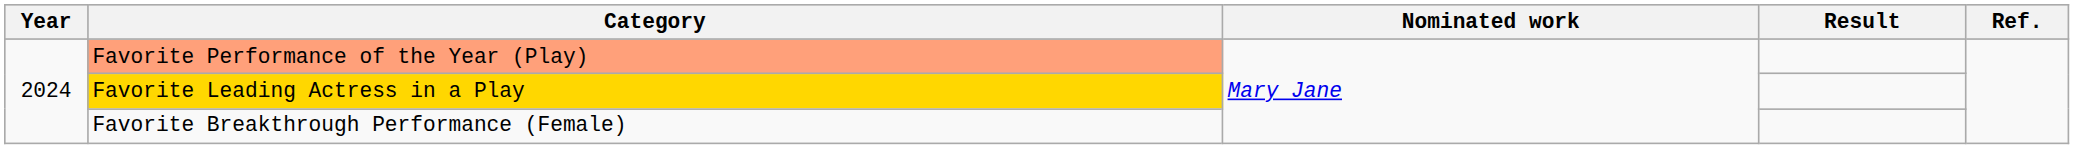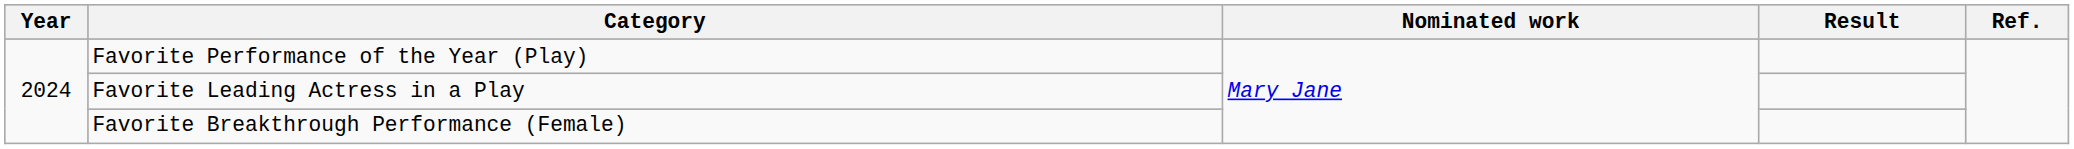(340, 57) lightsalmon background -> (340, 57) no background
(309, 91) gold background -> (309, 91) no background
